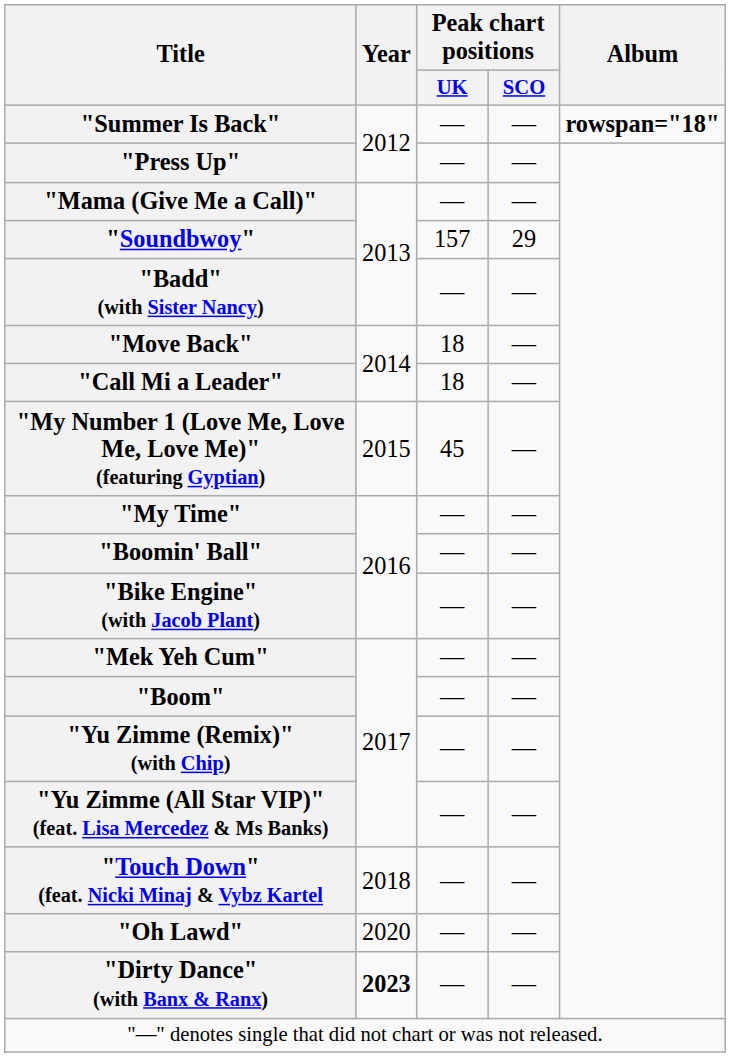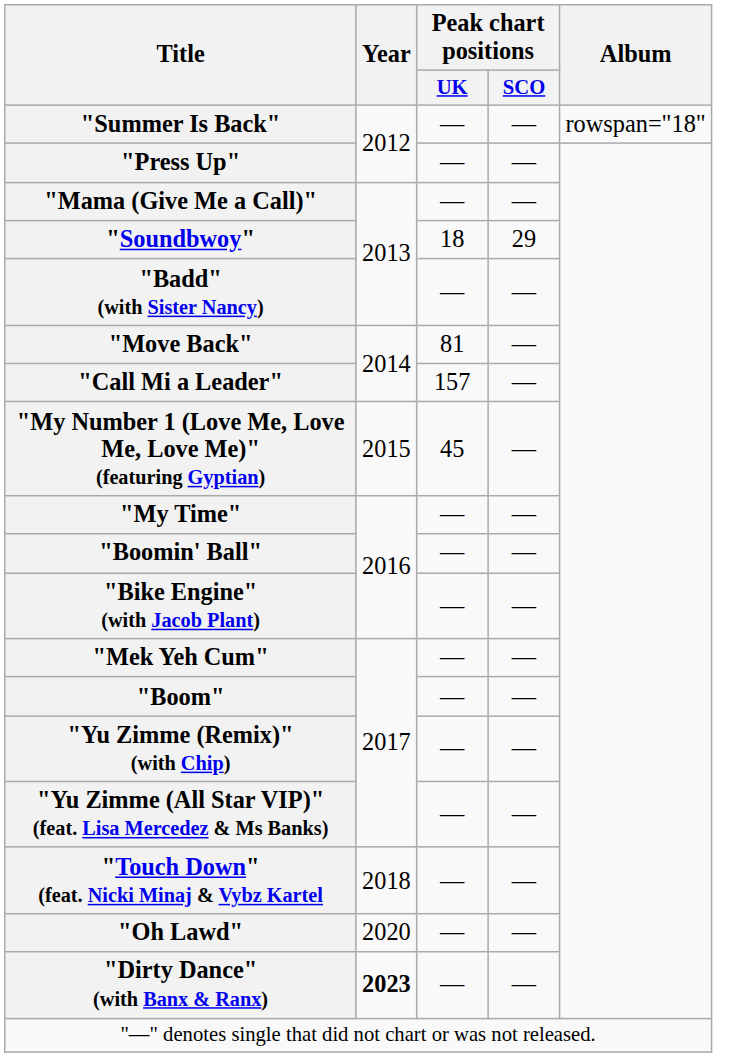(642, 123) bold -> (636, 123) normal
(452, 239) 157 -> (452, 239) 18
(452, 344) 18 -> (452, 344) 81
(452, 382) 18 -> (452, 382) 157
